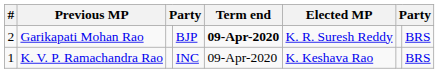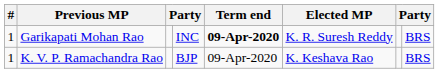(11, 36) 2 -> (11, 36) 1
(187, 36) BJP -> (187, 36) INC
(187, 57) INC -> (187, 57) BJP
